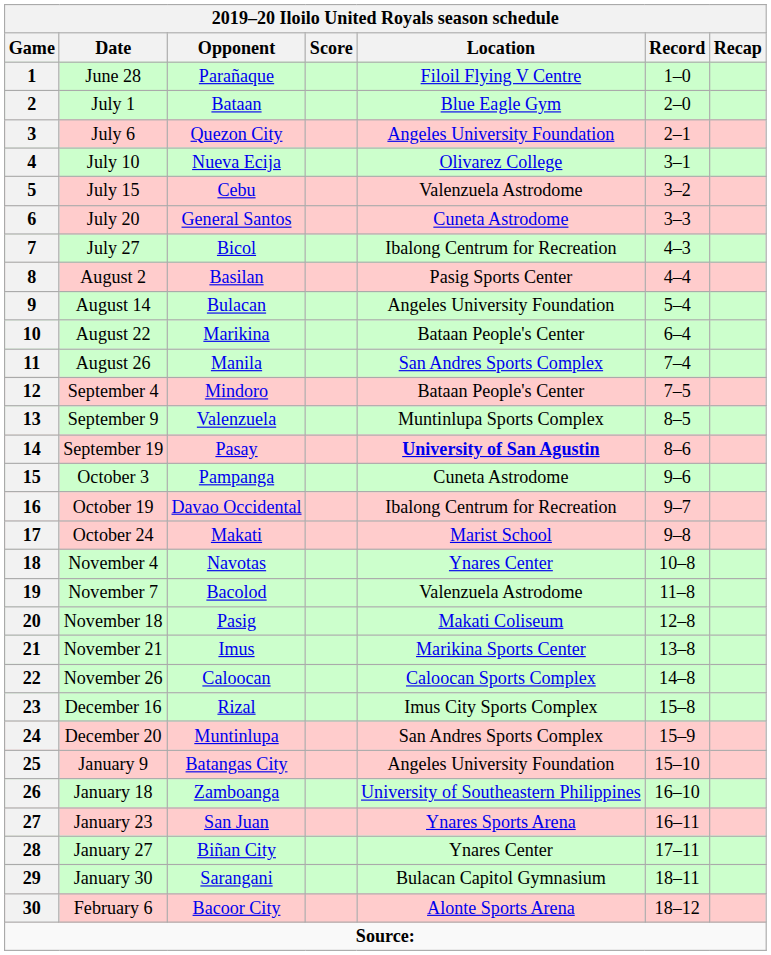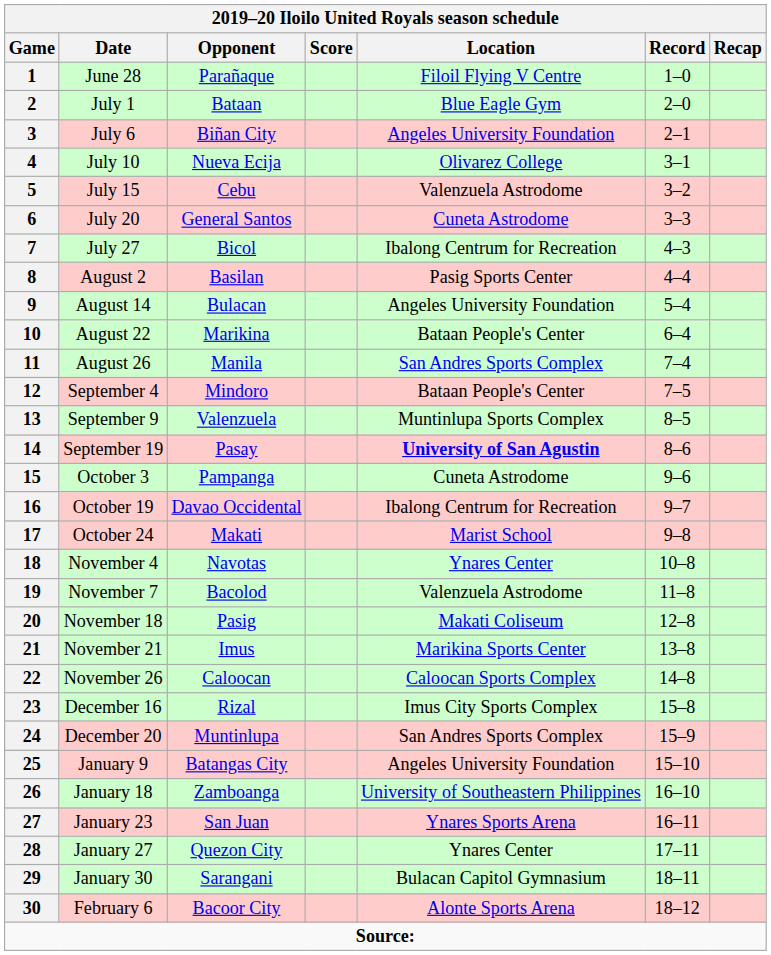(237, 133) Quezon City -> (237, 133) Biñan City
(237, 850) Biñan City -> (237, 850) Quezon City
